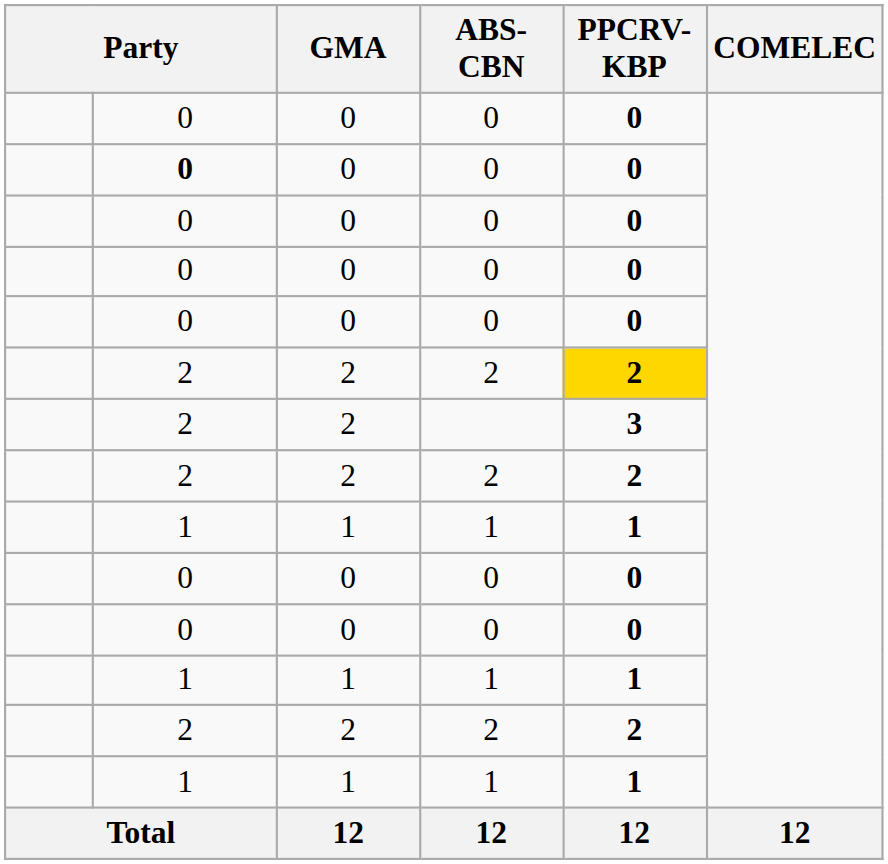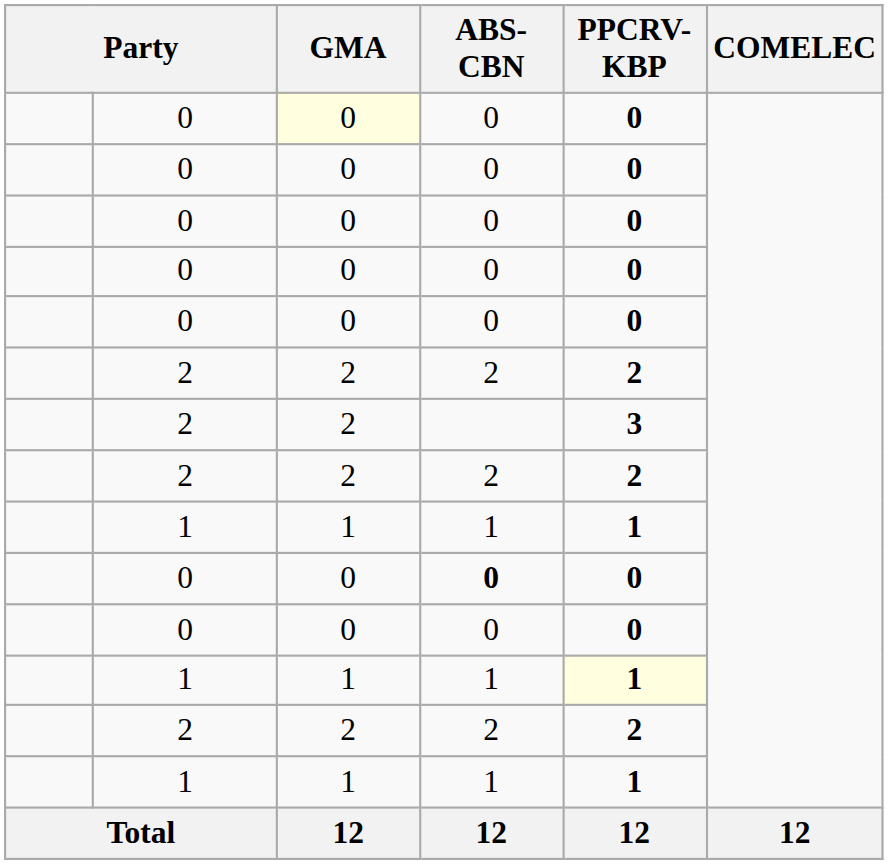(348, 117) no background -> (348, 117) lightyellow background
(185, 168) bold -> (185, 168) normal
(634, 372) gold background -> (634, 372) no background
(491, 577) normal -> (491, 577) bold
(634, 679) no background -> (634, 679) lightyellow background
